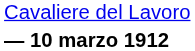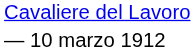(87, 40) bold -> (85, 40) normal
